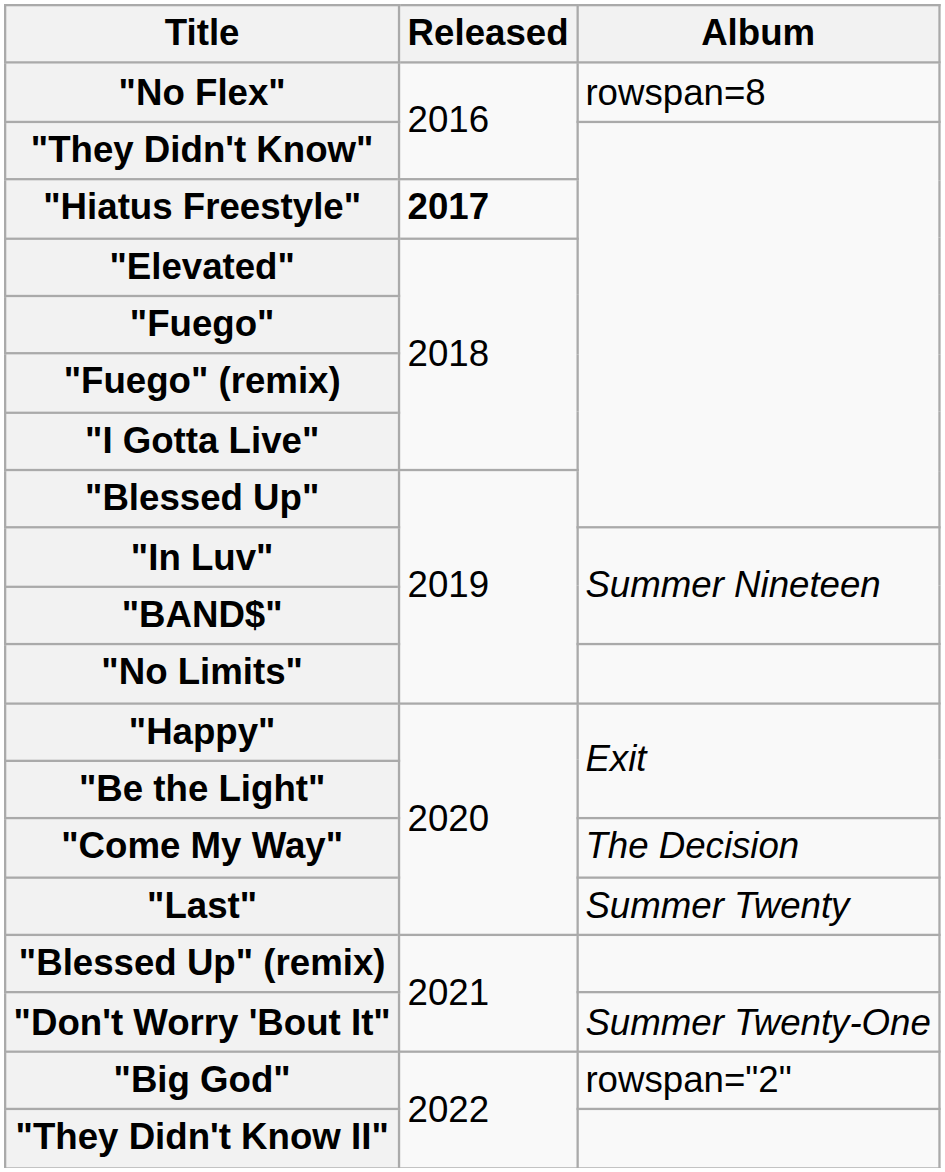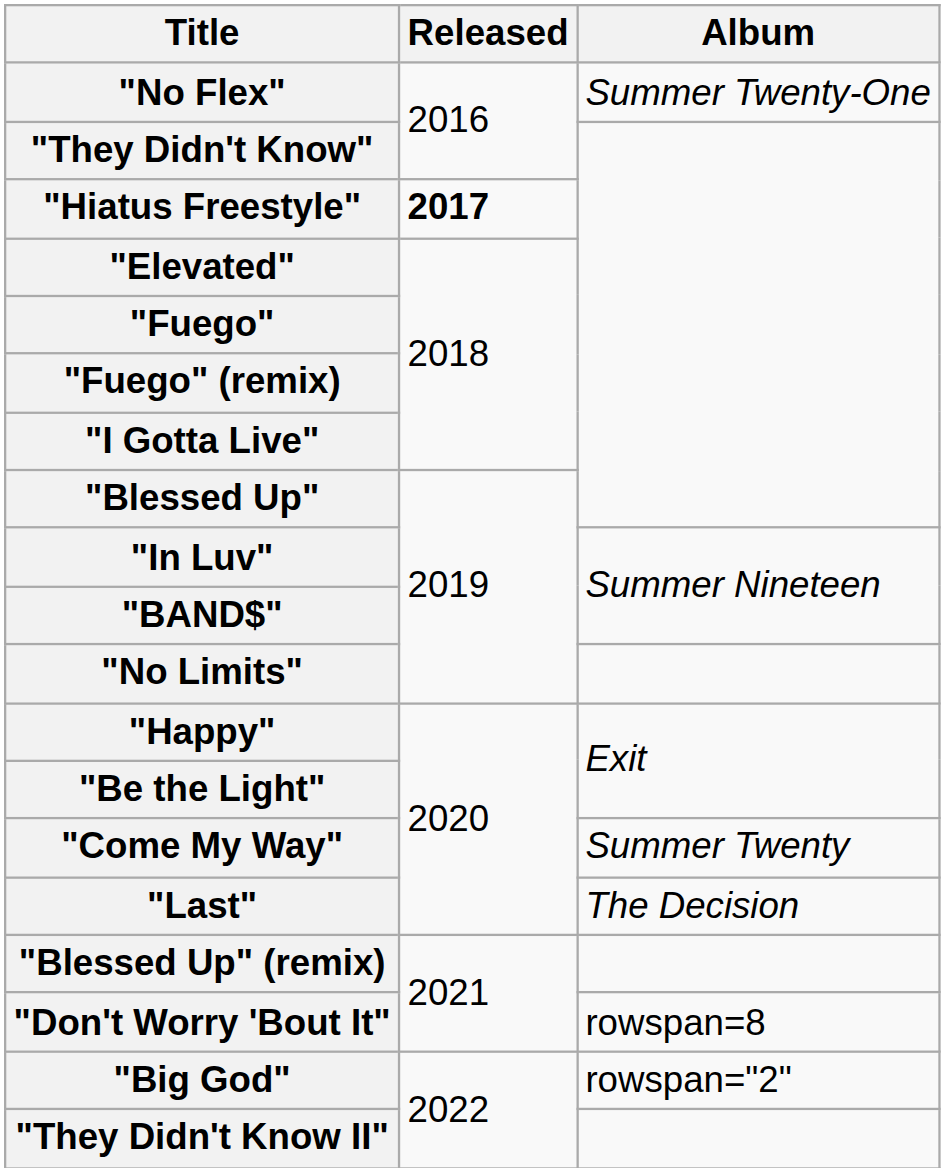(676, 91) rowspan=8 -> (758, 91) Summer Twenty-One
(692, 847) The Decision -> (717, 847) Summer Twenty
(717, 905) Summer Twenty -> (692, 905) The Decision
(758, 1021) Summer Twenty-One -> (676, 1021) rowspan=8
